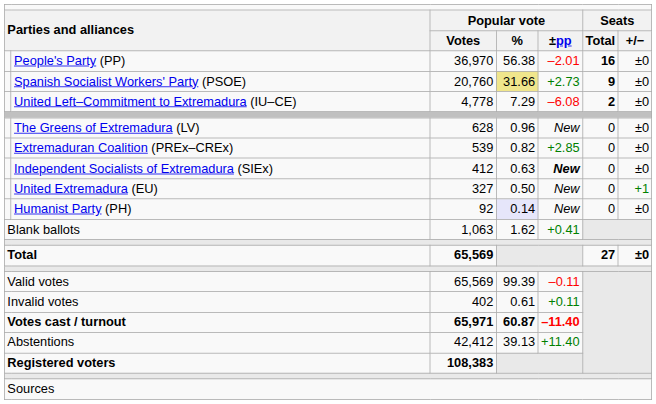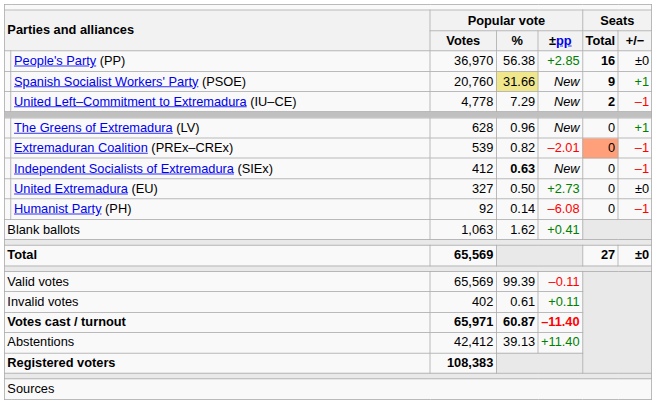(564, 61) –2.01 -> (563, 61) +2.85
(563, 81) +2.73 -> (567, 81) New
(642, 81) ±0 -> (642, 81) +1
(564, 101) –6.08 -> (567, 101) New
(642, 101) ±0 -> (642, 101) –1
(642, 127) ±0 -> (642, 127) +1
(563, 148) +2.85 -> (564, 148) –2.01
(612, 148) no background -> (612, 148) lightsalmon background
(642, 148) ±0 -> (642, 148) –1
(523, 168) normal -> (523, 168) bold
(566, 168) bold -> (567, 168) normal
(642, 168) ±0 -> (642, 168) –1
(567, 188) New -> (563, 188) +2.73
(642, 188) +1 -> (642, 188) ±0
(523, 209) lavender background -> (523, 209) no background
(567, 209) New -> (564, 209) –6.08
(642, 209) ±0 -> (642, 209) –1
